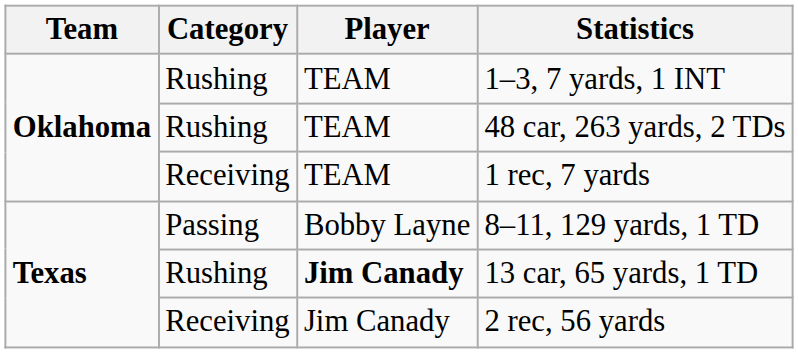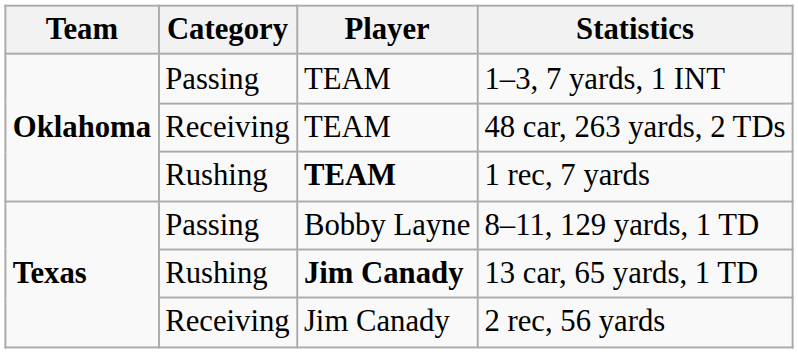(216, 78) Rushing -> (212, 78) Passing
(216, 127) Rushing -> (227, 127) Receiving
(227, 175) Receiving -> (216, 175) Rushing
(347, 175) normal -> (350, 175) bold
